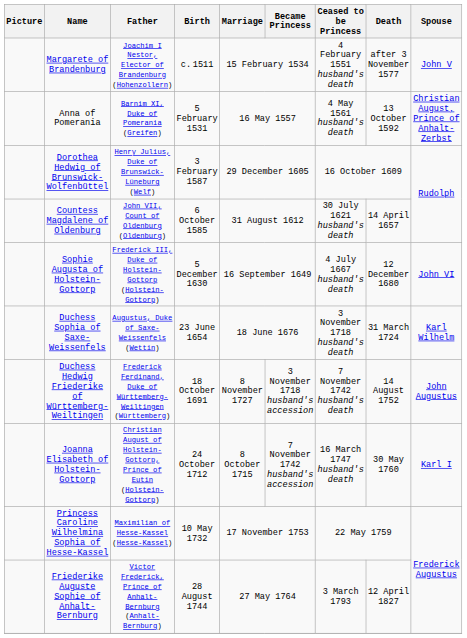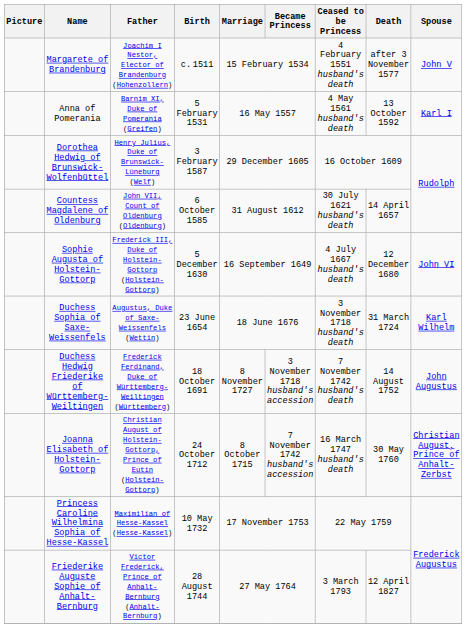(436, 118) Christian August, Prince of Anhalt-Zerbst -> (436, 114) Karl I
(436, 465) Karl I -> (436, 455) Christian August, Prince of Anhalt-Zerbst
